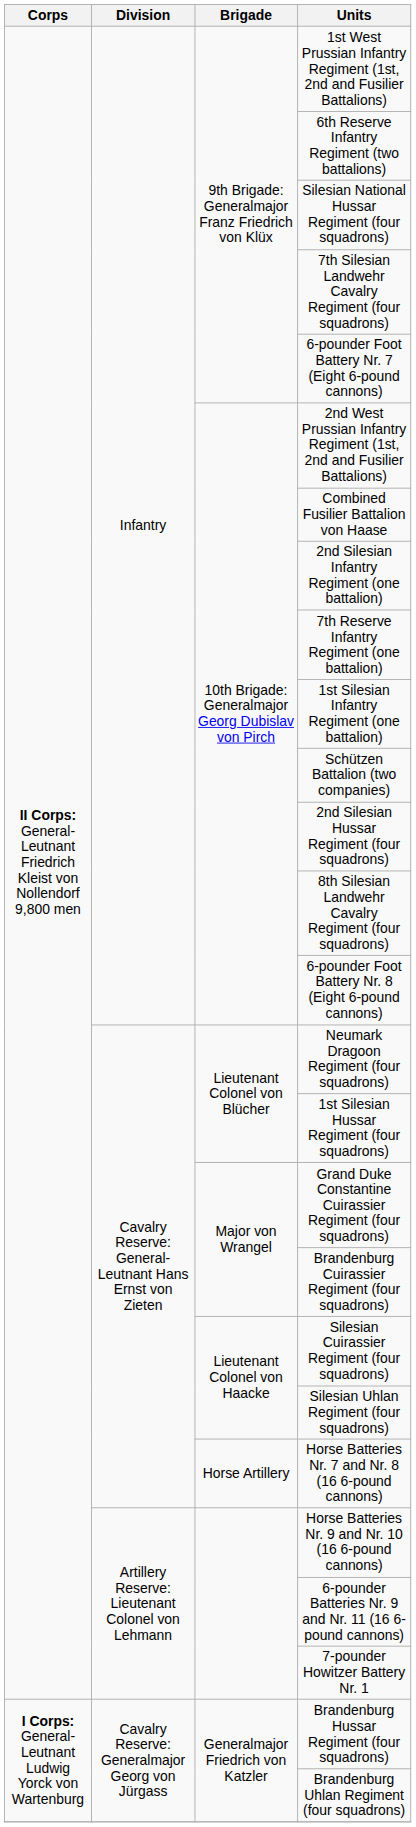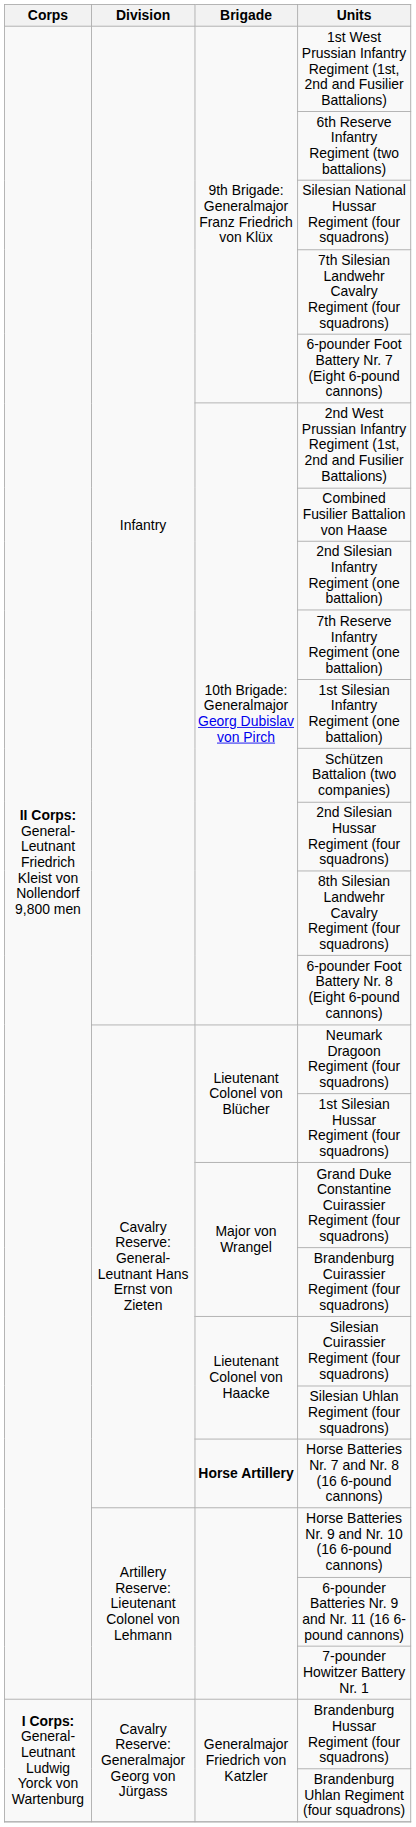(246, 1473) normal -> (246, 1473) bold
